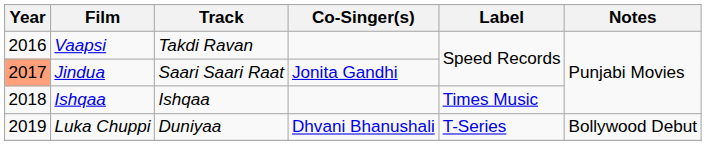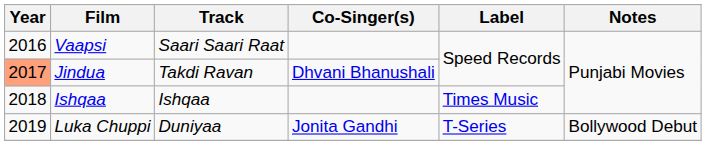(206, 45) Takdi Ravan -> (221, 45) Saari Saari Raat
(221, 72) Saari Saari Raat -> (206, 72) Takdi Ravan
(345, 72) Jonita Gandhi -> (363, 72) Dhvani Bhanushali
(363, 126) Dhvani Bhanushali -> (345, 126) Jonita Gandhi
